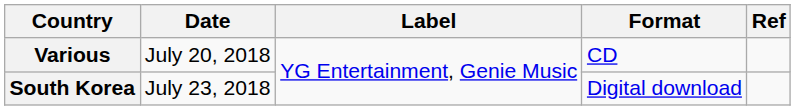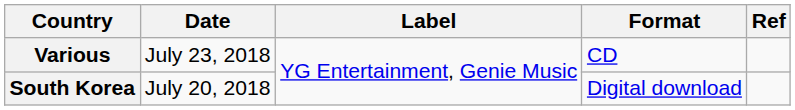(208, 54) July 20, 2018 -> (208, 54) July 23, 2018
(208, 88) July 23, 2018 -> (208, 88) July 20, 2018
